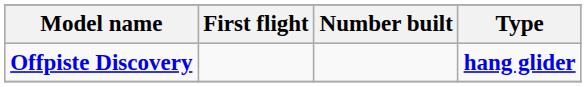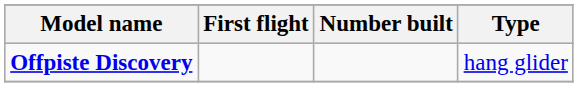(520, 61) bold -> (516, 61) normal
